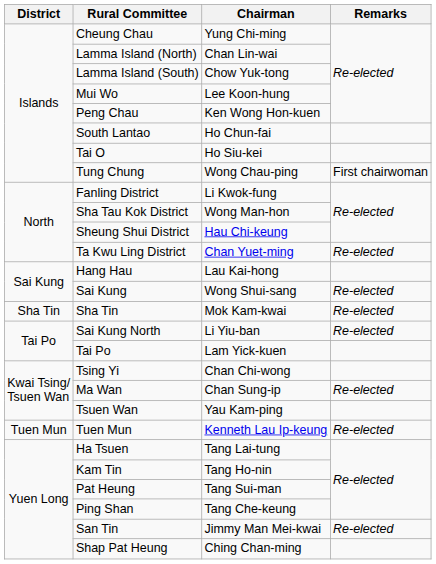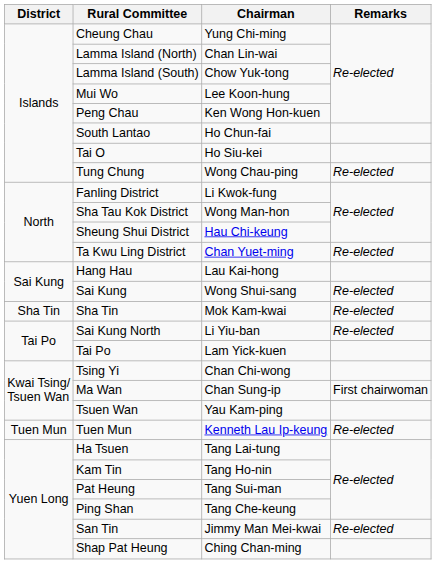(381, 172) First chairwoman -> (363, 172) Re-elected
(363, 390) Re-elected -> (381, 390) First chairwoman
